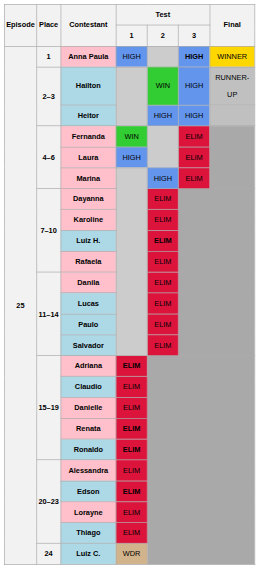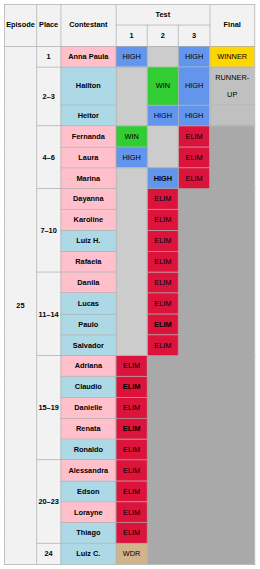(194, 56) bold -> (194, 56) normal
(163, 177) normal -> (163, 177) bold
(163, 240) bold -> (163, 240) normal
(163, 324) normal -> (163, 324) bold
(132, 365) bold -> (132, 365) normal
(132, 386) normal -> (132, 386) bold
(132, 449) bold -> (132, 449) normal
(132, 491) bold -> (132, 491) normal
